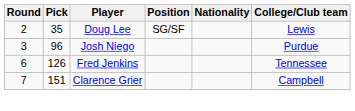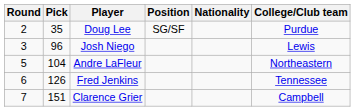(301, 30) Lewis -> (301, 30) Purdue
(301, 47) Purdue -> (301, 47) Lewis
+ row: (108, 64)
